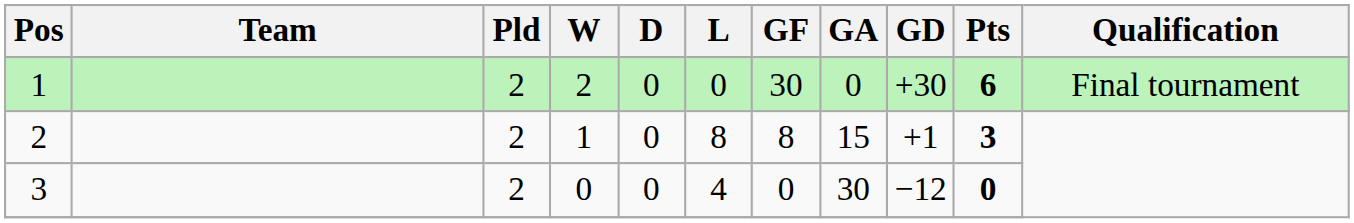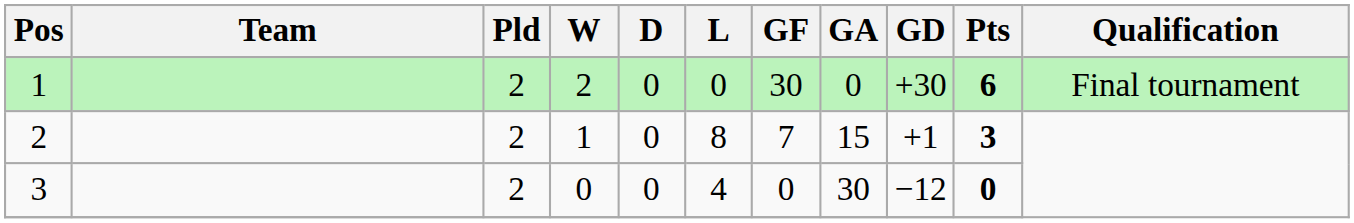(786, 136) 8 -> (786, 136) 7
